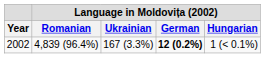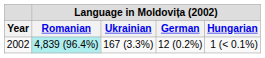(66, 45) no background -> (66, 45) paleturquoise background
(180, 45) bold -> (180, 45) normal
